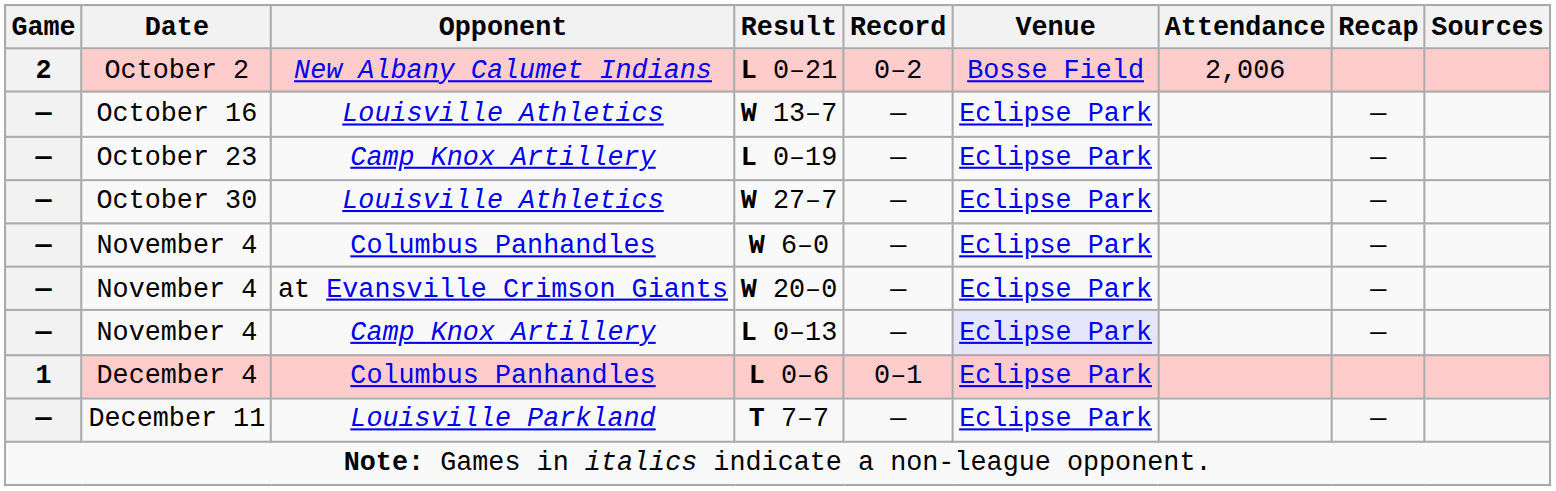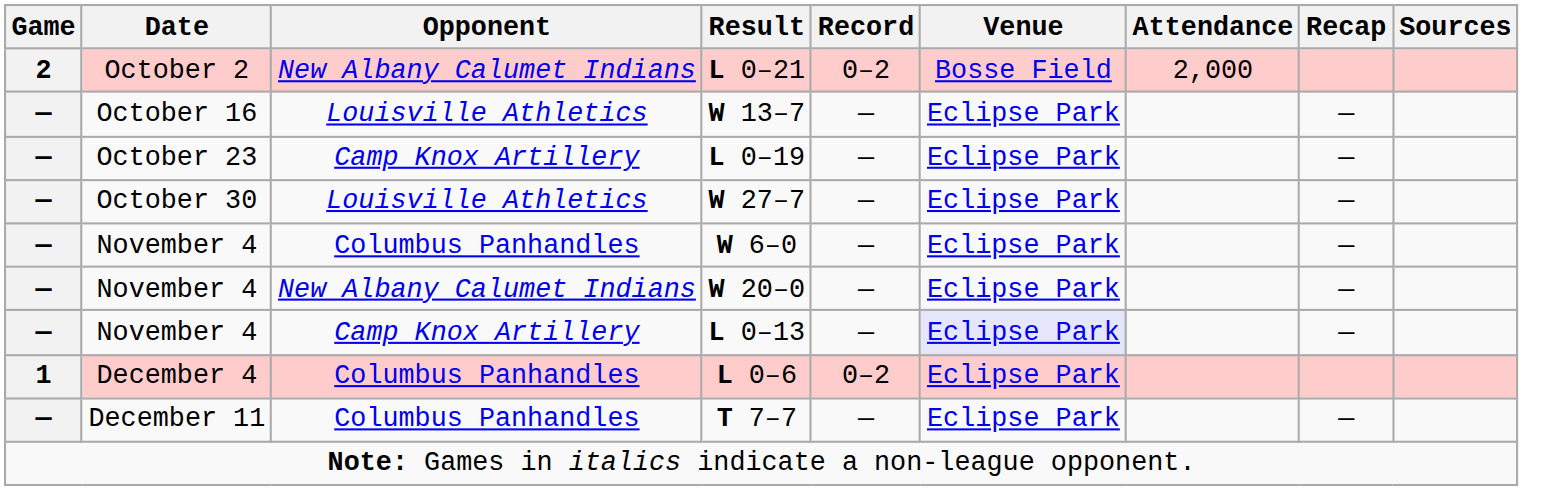(1245, 70) 2,006 -> (1213, 70) 2,000
(503, 289) at Evansville Crimson Giants -> (487, 289) New Albany Calumet Indians
(898, 376) 0–1 -> (866, 376) 0–2
(503, 420) Louisville Parkland -> (487, 420) Columbus Panhandles
